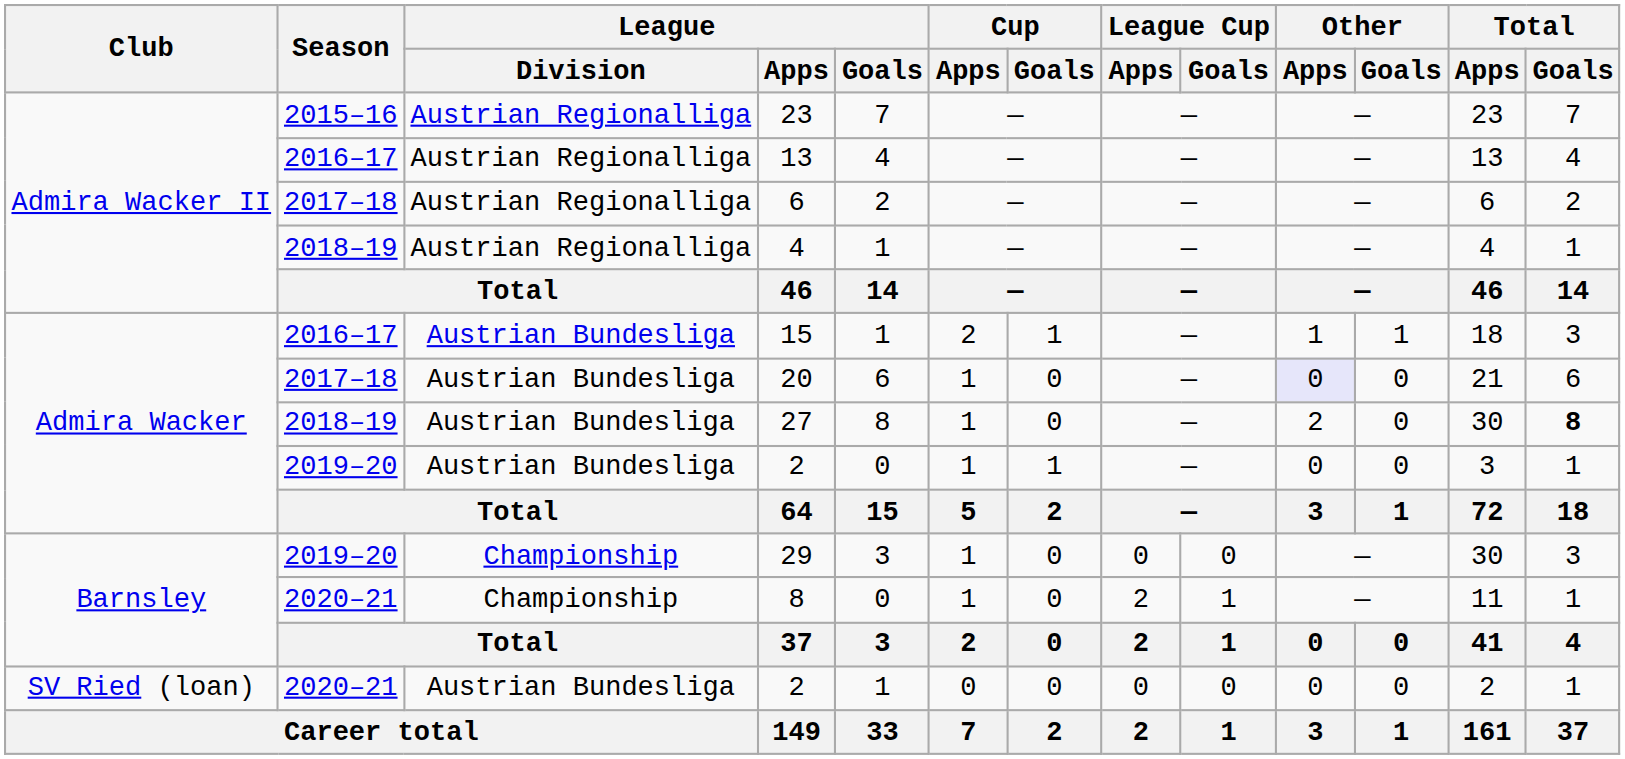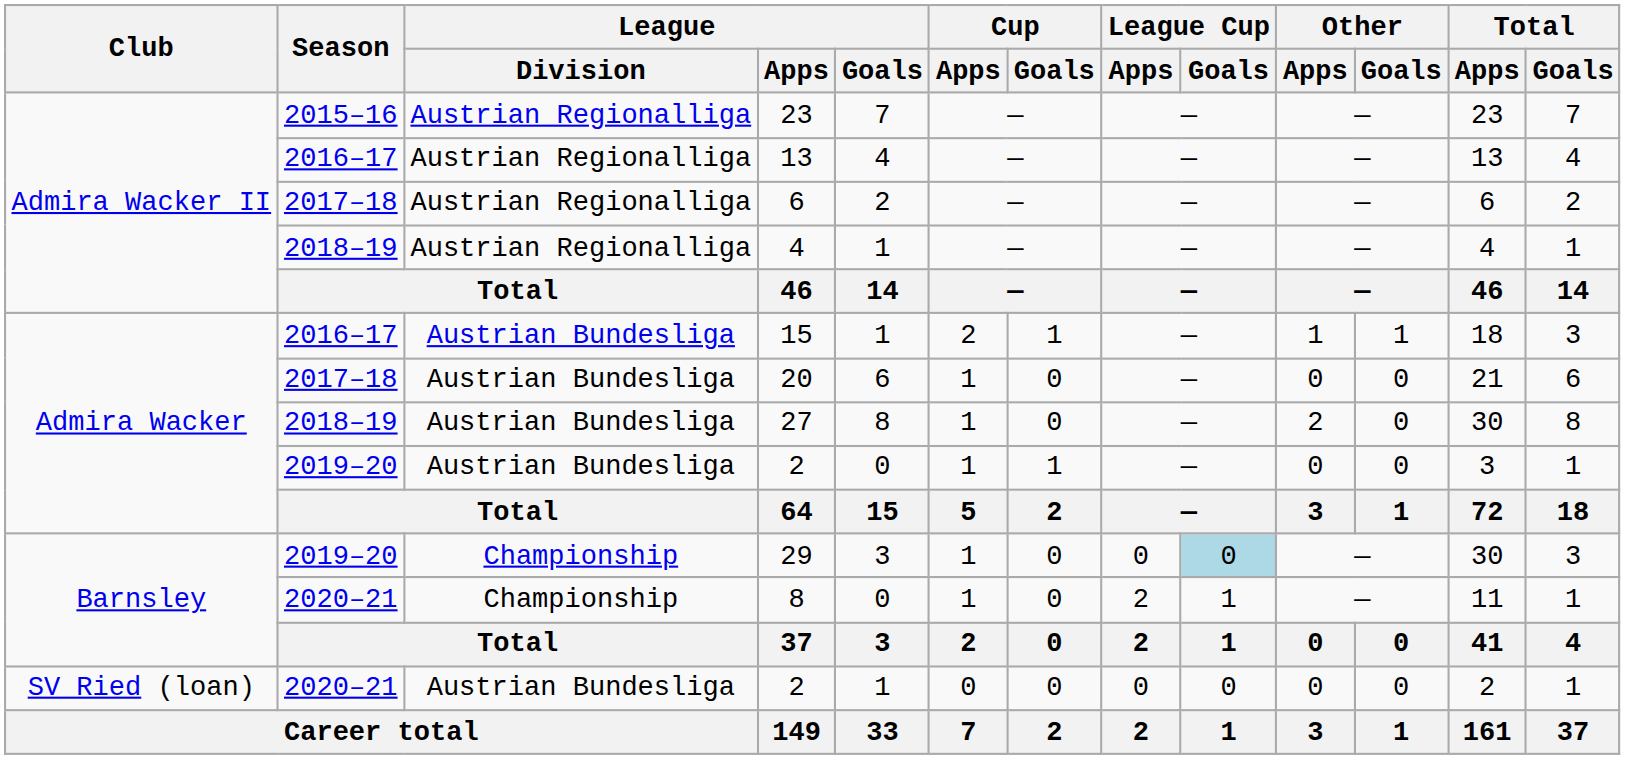(1315, 380) lavender background -> (1315, 380) no background
(1573, 424) bold -> (1573, 424) normal
(1229, 556) no background -> (1229, 556) lightblue background
